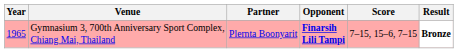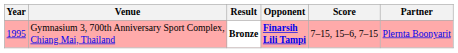columns swapped: (263, 12) <-> (436, 12)
(16, 34) 1965 -> (16, 34) 1995
